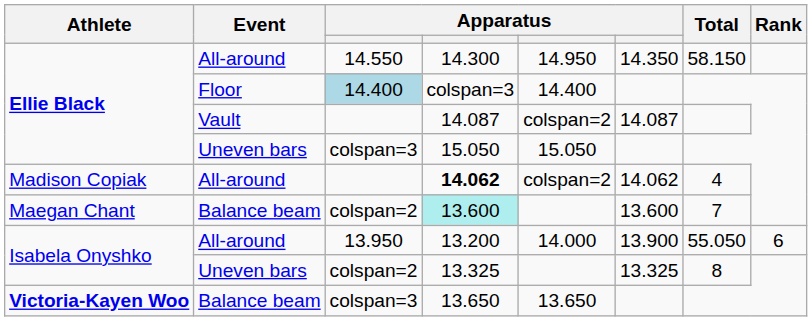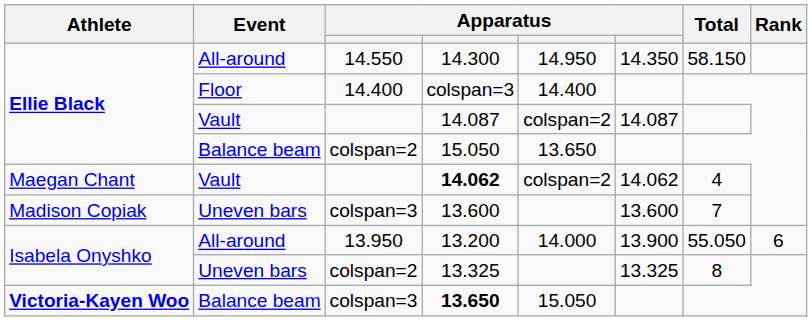(374, 89) lightblue background -> (374, 89) no background
(253, 150) Uneven bars -> (259, 150) Balance beam
(374, 150) colspan=3 -> (374, 150) colspan=2
(567, 150) 15.050 -> (567, 150) 13.650
(78, 180) Madison Copiak -> (72, 180) Maegan Chant
(242, 180) All-around -> (219, 180) Vault
(72, 210) Maegan Chant -> (78, 210) Madison Copiak
(259, 210) Balance beam -> (253, 210) Uneven bars
(374, 210) colspan=2 -> (374, 210) colspan=3
(470, 210) paleturquoise background -> (470, 210) no background
(470, 301) normal -> (470, 301) bold
(567, 301) 13.650 -> (567, 301) 15.050
